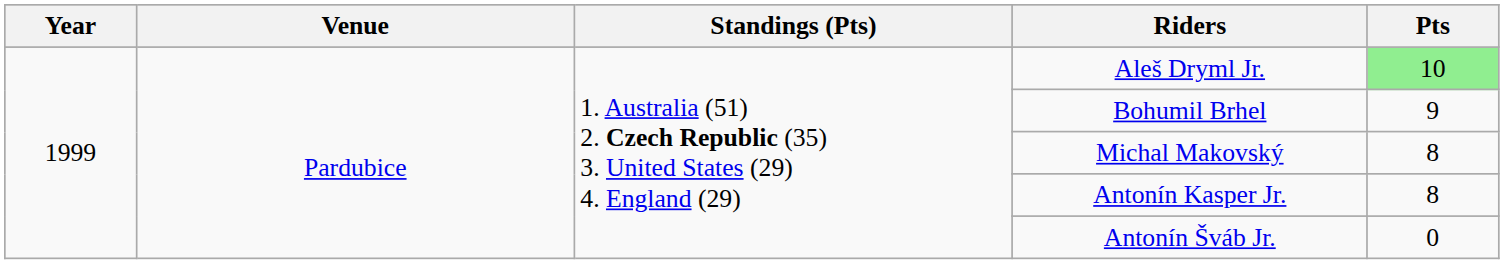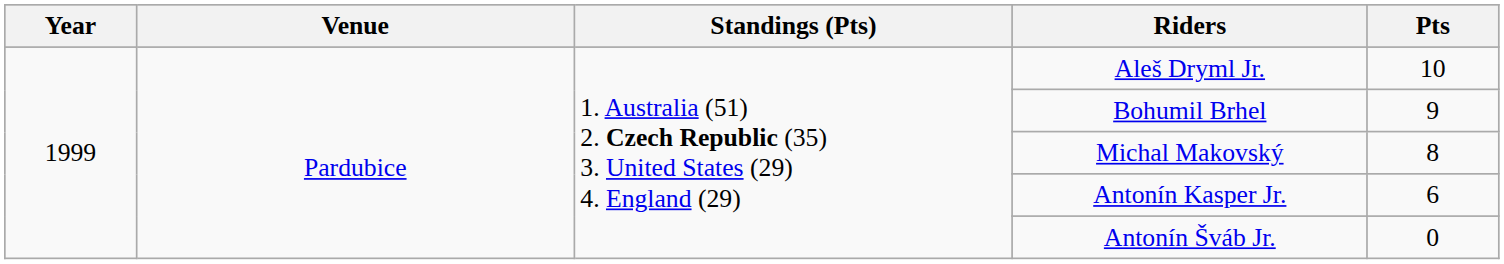(1433, 68) lightgreen background -> (1433, 68) no background
(1433, 195) 8 -> (1433, 195) 6
